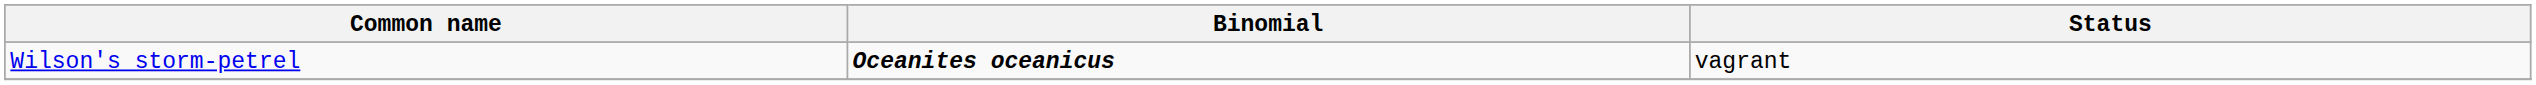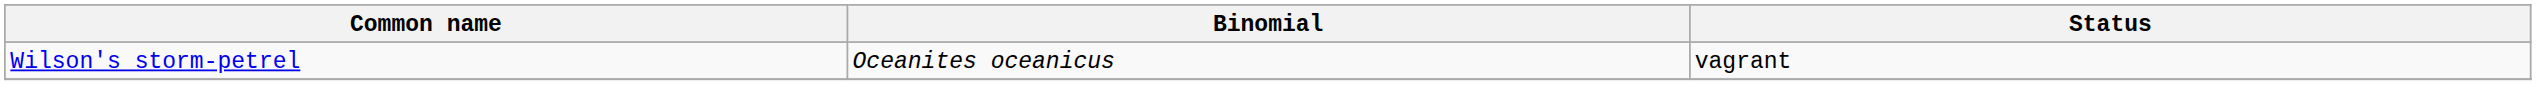(984, 61) bold -> (984, 61) normal
